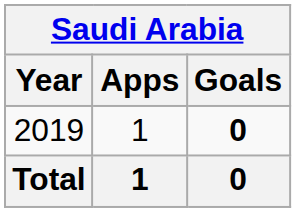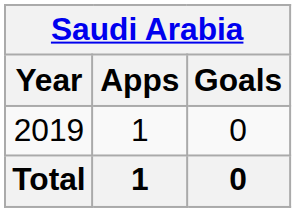(238, 130) bold -> (238, 130) normal
